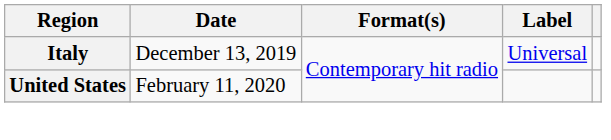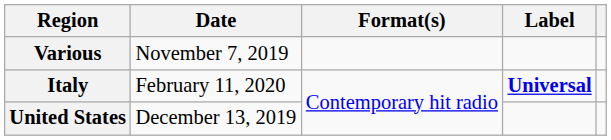+ row: (68, 53)
(216, 53) December 13, 2019 -> (210, 85) February 11, 2020
(547, 53) normal -> (550, 85) bold
(210, 85) February 11, 2020 -> (216, 118) December 13, 2019
